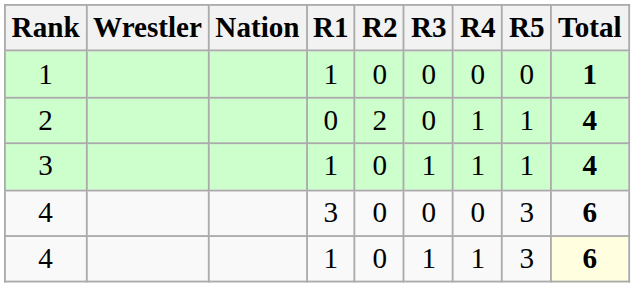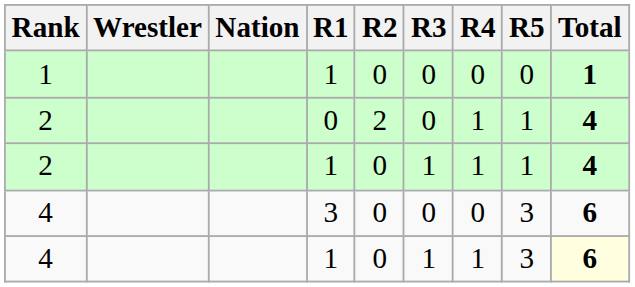(46, 166) 3 -> (46, 166) 2
